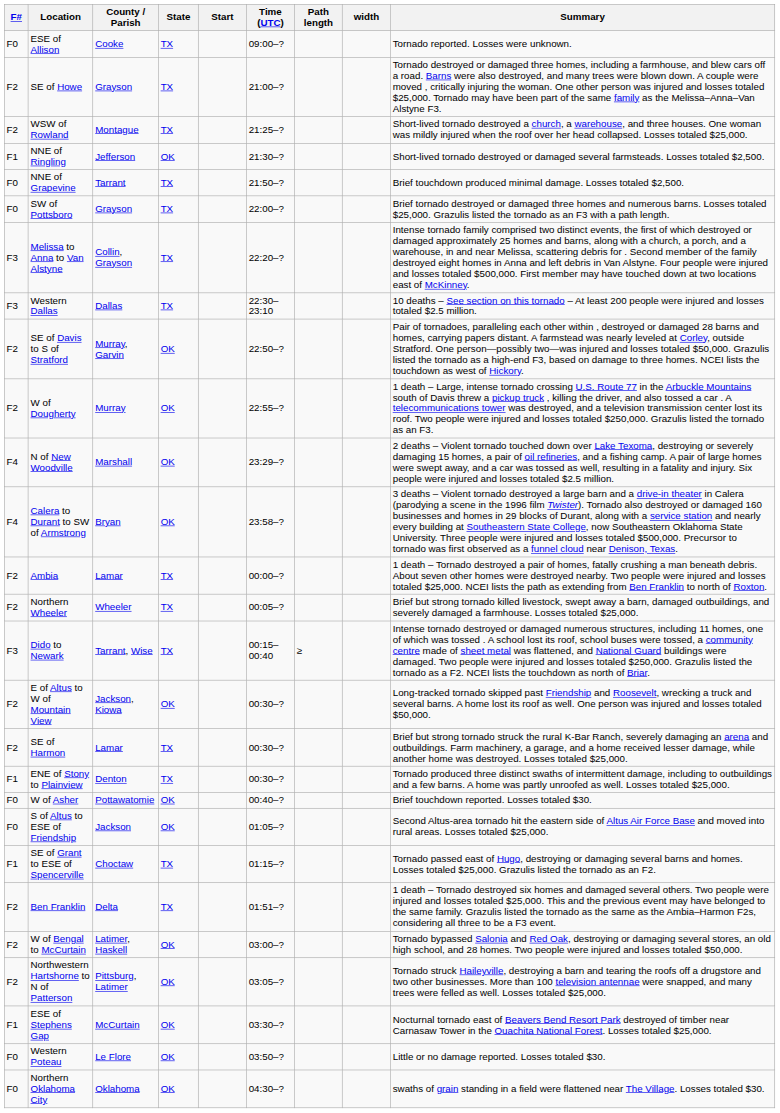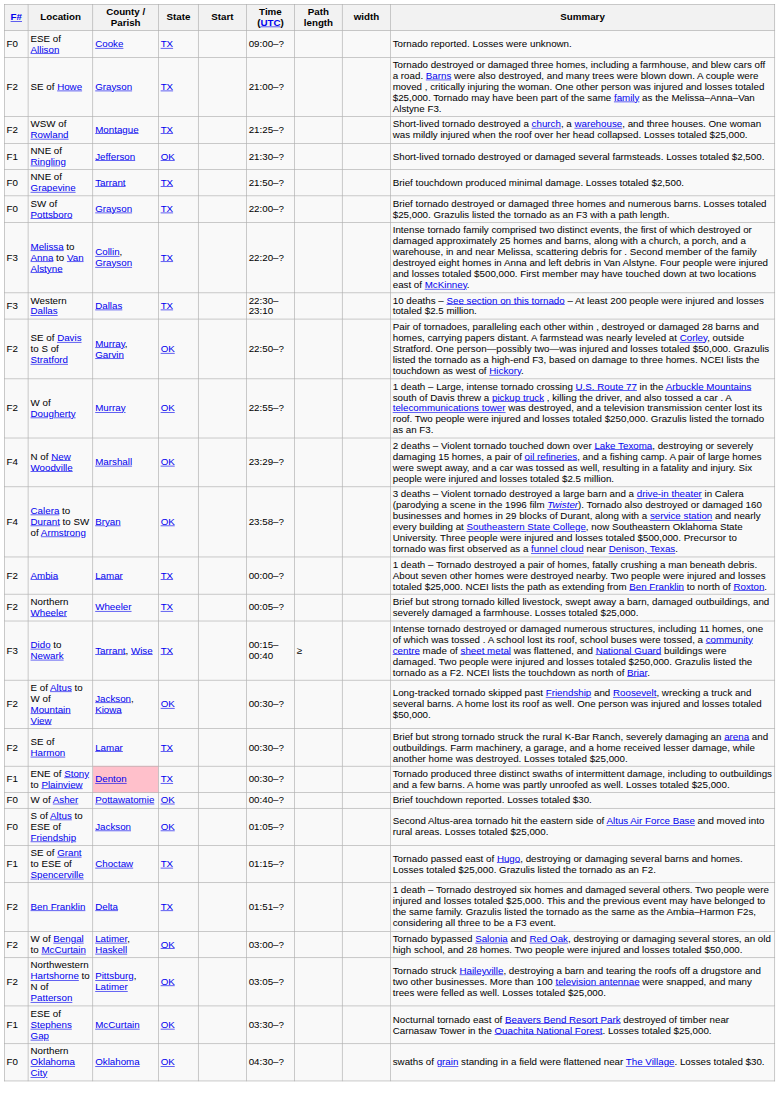(111, 779) no background -> (111, 779) pink background
- row: (49, 1057)
